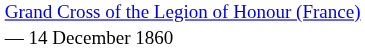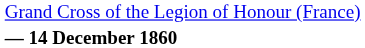(89, 38) normal -> (91, 38) bold
